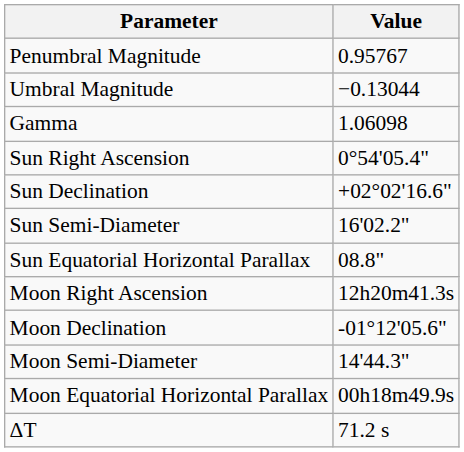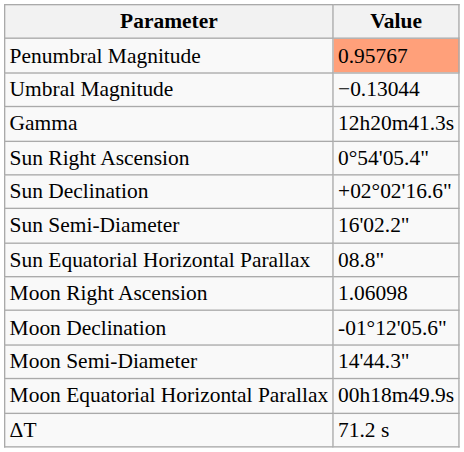(373, 55) no background -> (373, 55) lightsalmon background
(373, 123) 1.06098 -> (396, 123) 12h20m41.3s
(396, 293) 12h20m41.3s -> (373, 293) 1.06098
